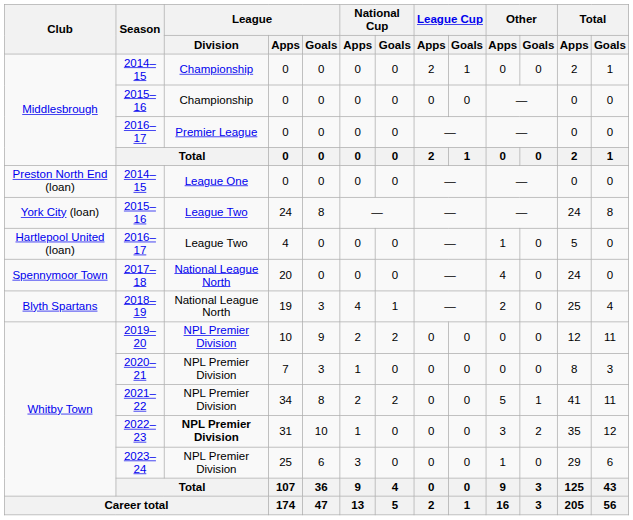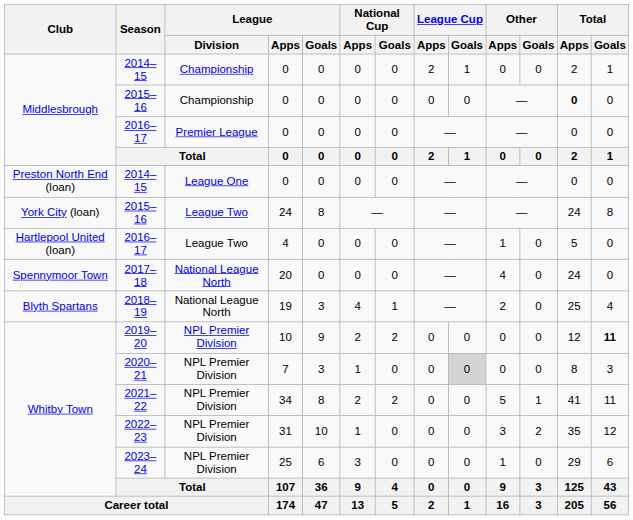(574, 100) normal -> (574, 100) bold
(610, 337) normal -> (610, 337) bold
(467, 368) no background -> (467, 368) lightgrey background
(216, 431) bold -> (217, 431) normal
